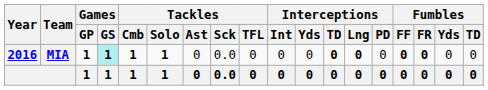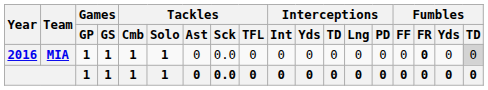(108, 55) paleturquoise background -> (108, 55) no background
(334, 55) bold -> (334, 55) normal
(358, 55) bold -> (358, 55) normal
(404, 55) bold -> (404, 55) normal
(473, 55) no background -> (473, 55) lightgrey background
